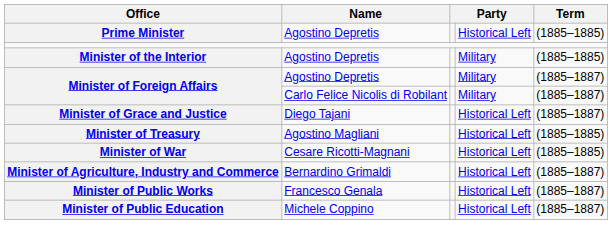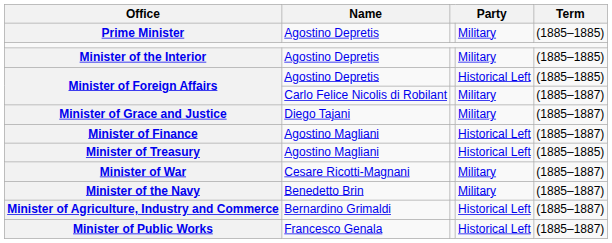(494, 33) Historical Left -> (477, 33) Military
(477, 76) Military -> (494, 76) Historical Left
(570, 76) (1885–1887) -> (570, 76) (1885–1885)
(494, 114) Historical Left -> (477, 114) Military
+ row: (143, 133)
(494, 152) Historical Left -> (477, 171) Military
(570, 152) (1885–1885) -> (570, 171) (1885–1887)
+ row: (143, 190)
- row: (143, 209)
